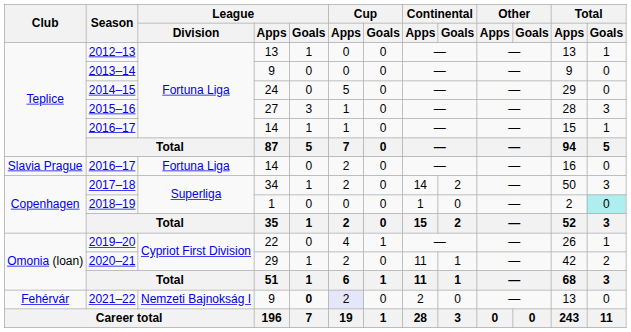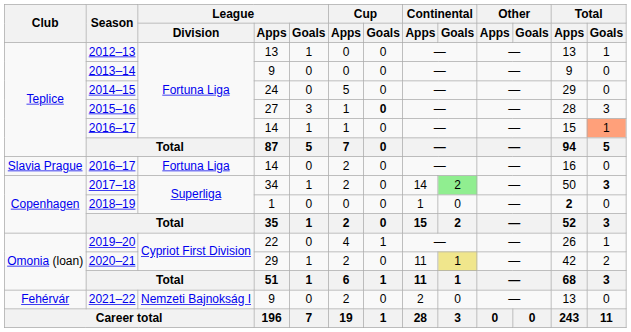(383, 109) normal -> (383, 109) bold
(606, 128) no background -> (606, 128) lightsalmon background
(458, 185) no background -> (458, 185) lightgreen background
(606, 185) normal -> (606, 185) bold
(569, 204) normal -> (569, 204) bold
(606, 204) paleturquoise background -> (606, 204) no background
(458, 261) no background -> (458, 261) khaki background
(309, 299) bold -> (309, 299) normal
(346, 299) lavender background -> (346, 299) no background
